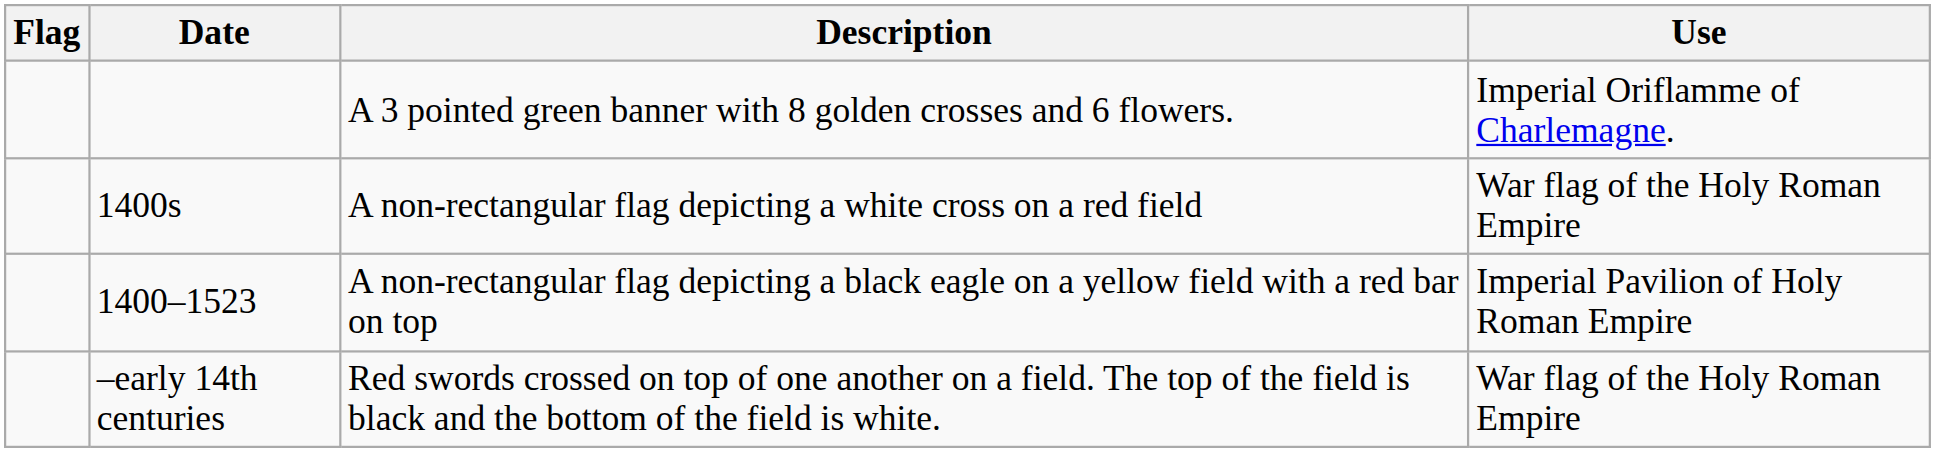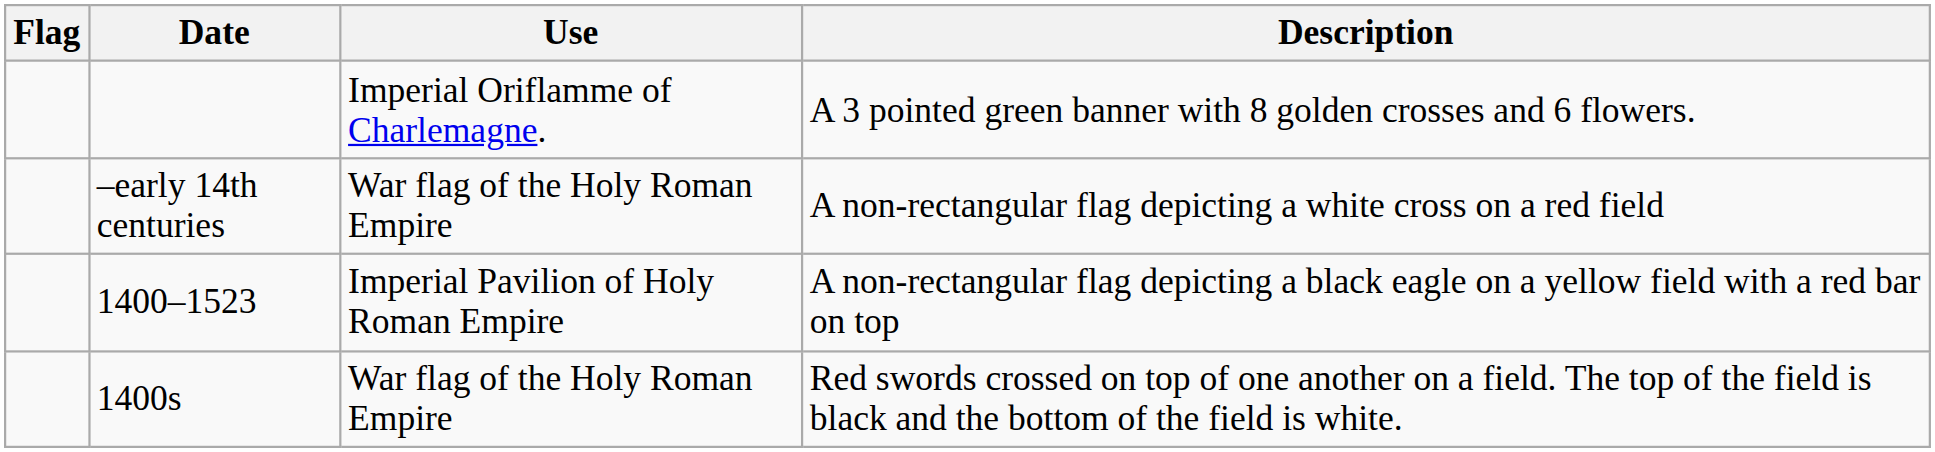columns swapped: (1699, 32) <-> (904, 32)
(139, 205) 1400s -> (177, 205) –early 14th centuries
(177, 397) –early 14th centuries -> (139, 397) 1400s
